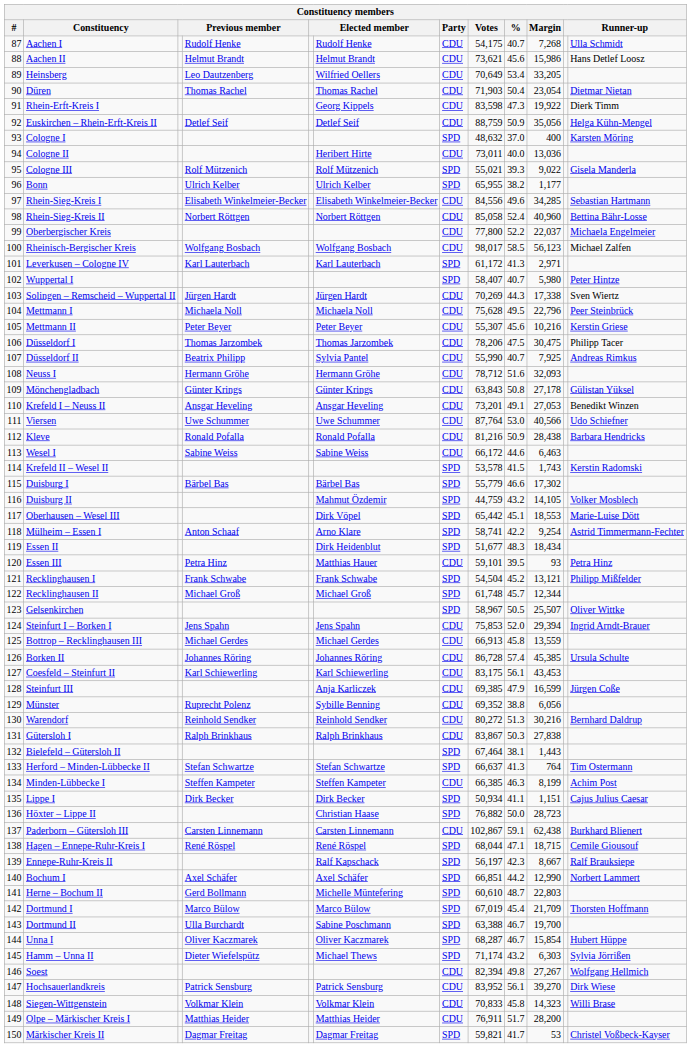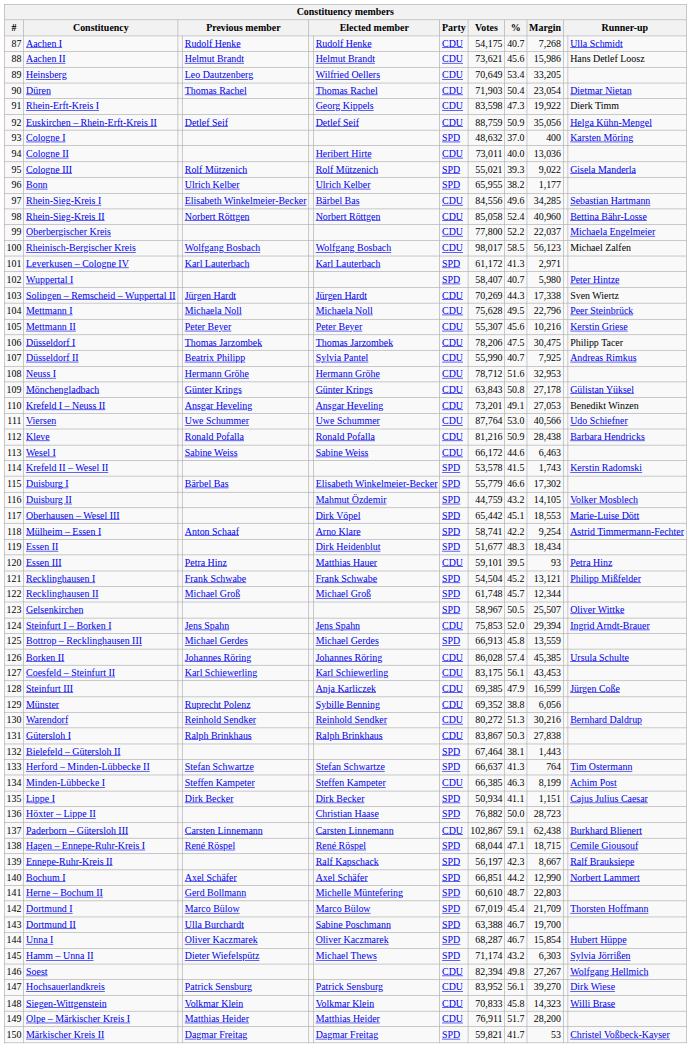(377, 201) Elisabeth Winkelmeier-Becker -> (338, 201) Bärbel Bas
(547, 374) 32,093 -> (547, 374) 32,953
(338, 484) Bärbel Bas -> (377, 484) Elisabeth Winkelmeier-Becker
(453, 641) CDU -> (451, 641) SPD
(489, 657) 86,728 -> (489, 657) 86,028
